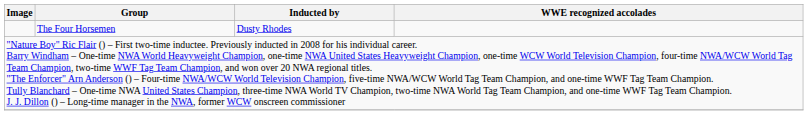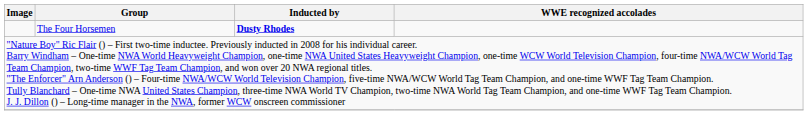(264, 28) normal -> (265, 28) bold
